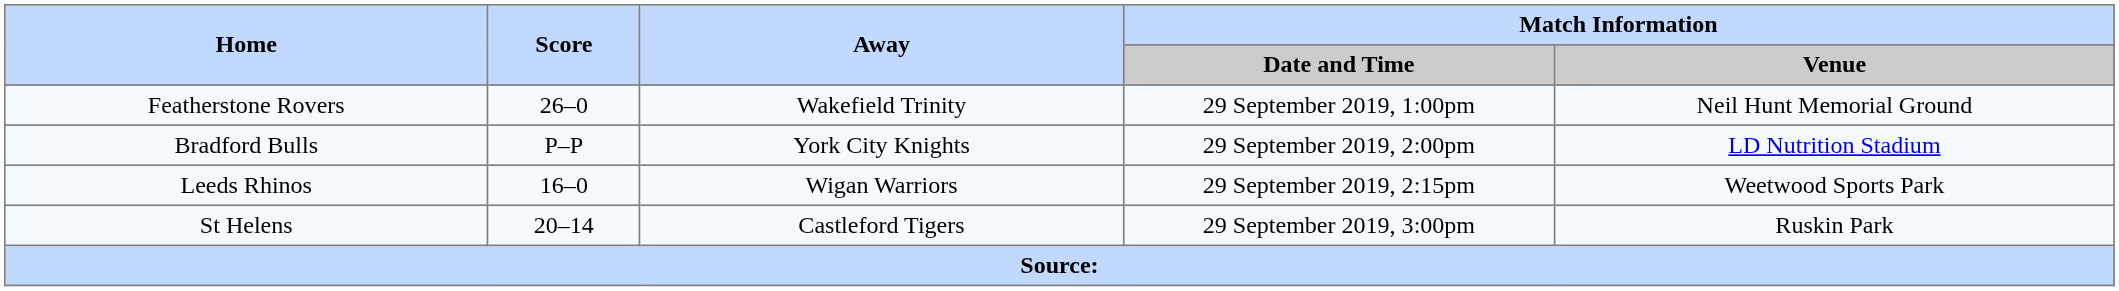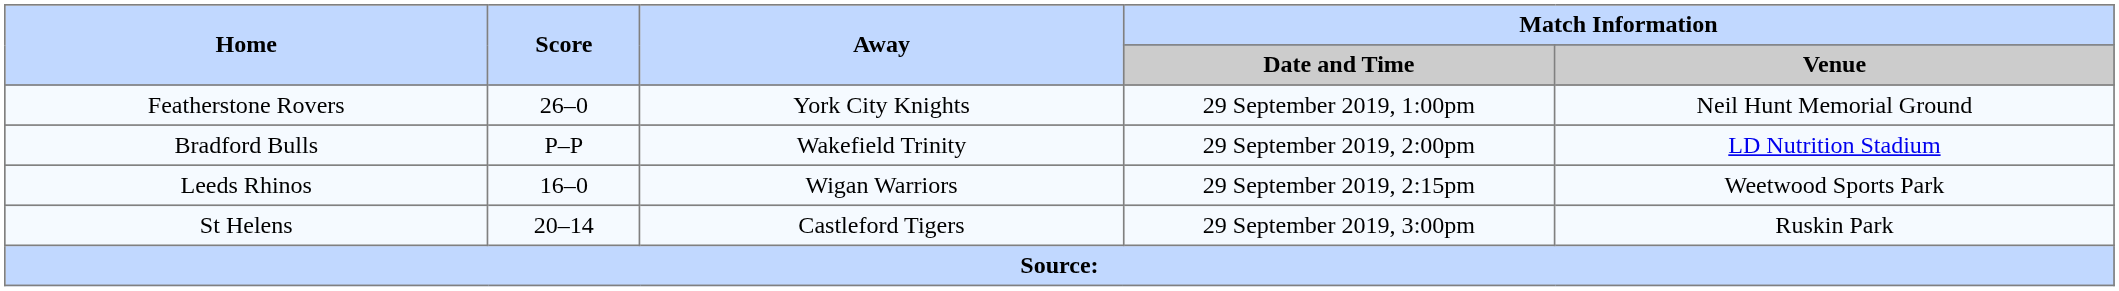(881, 104) Wakefield Trinity -> (881, 104) York City Knights
(881, 144) York City Knights -> (881, 144) Wakefield Trinity
